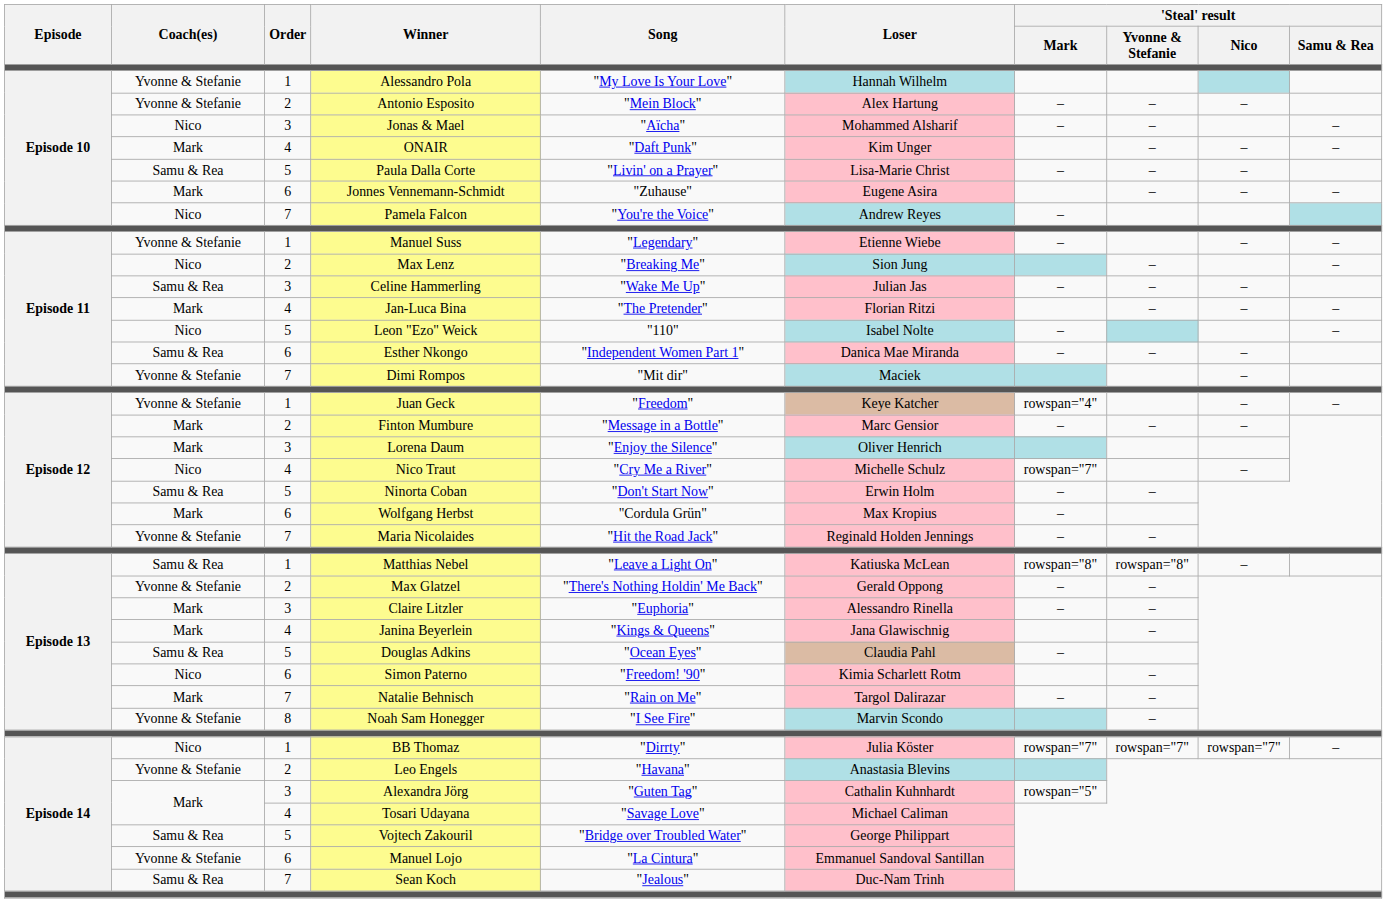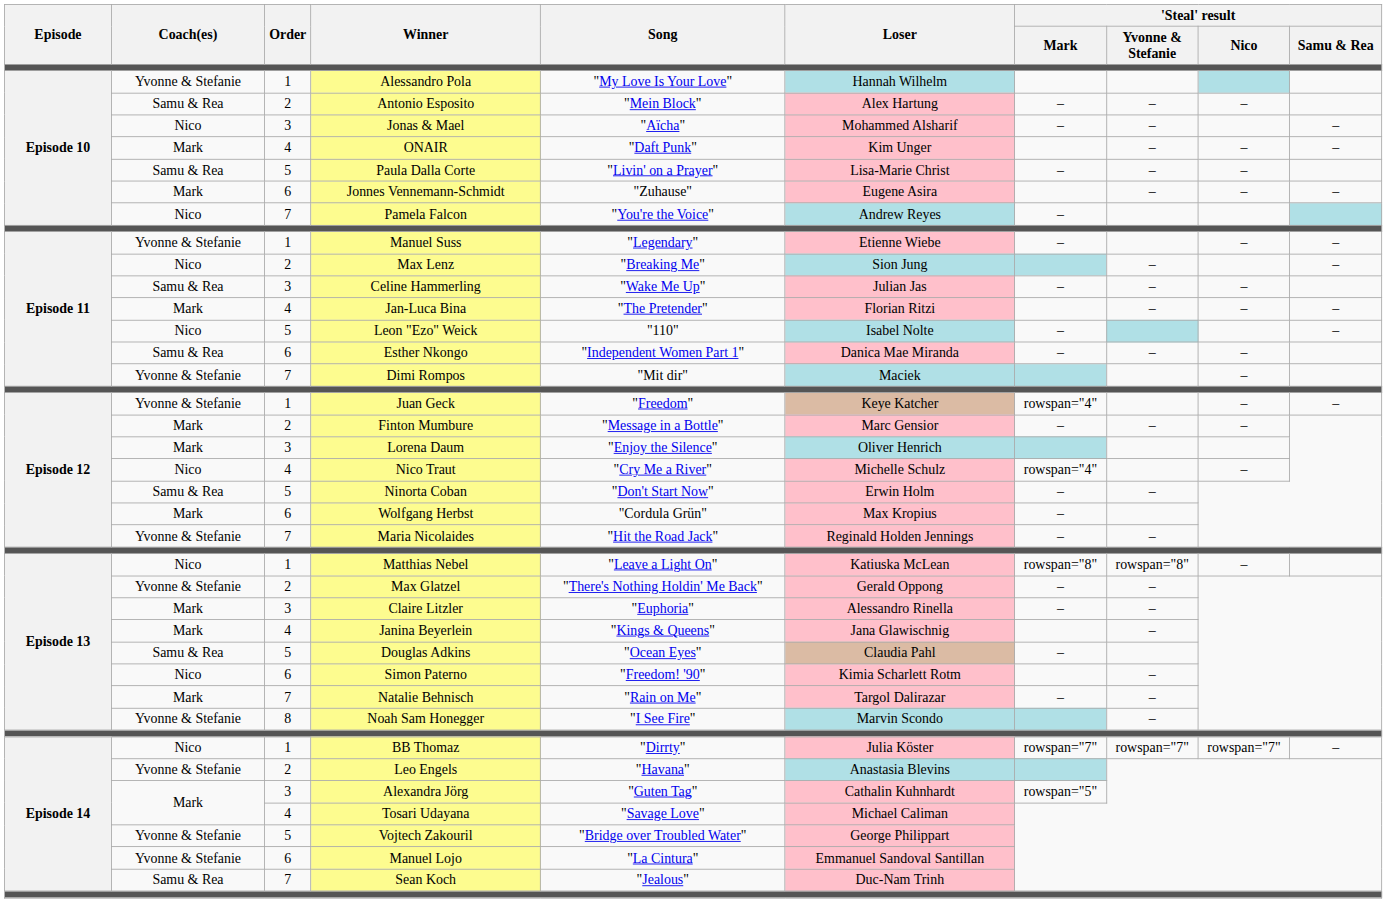(188, 103) Yvonne & Stefanie -> (188, 103) Samu & Rea
(1060, 469) rowspan="7" -> (1060, 469) rowspan="4"
(188, 564) Samu & Rea -> (188, 564) Nico
(188, 835) Samu & Rea -> (188, 835) Yvonne & Stefanie
